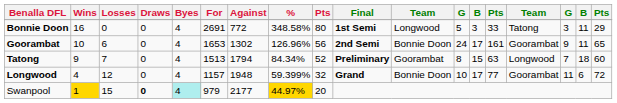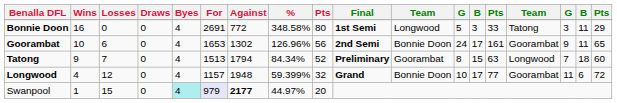(76, 90) gold background -> (76, 90) no background
(143, 90) bold -> (143, 90) normal
(212, 90) no background -> (212, 90) lavender background
(241, 90) normal -> (241, 90) bold
(288, 90) gold background -> (288, 90) no background
